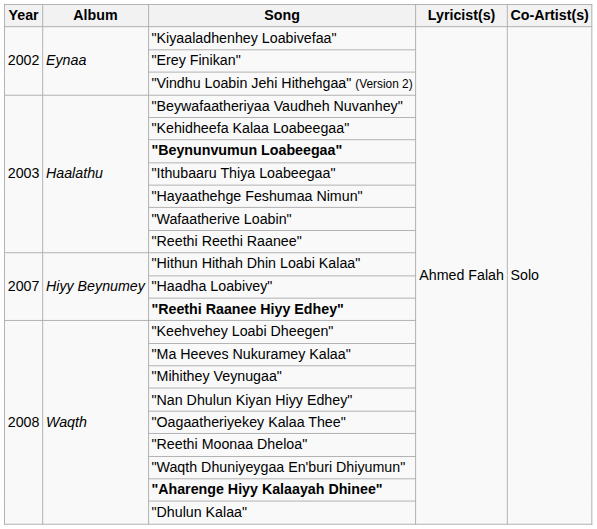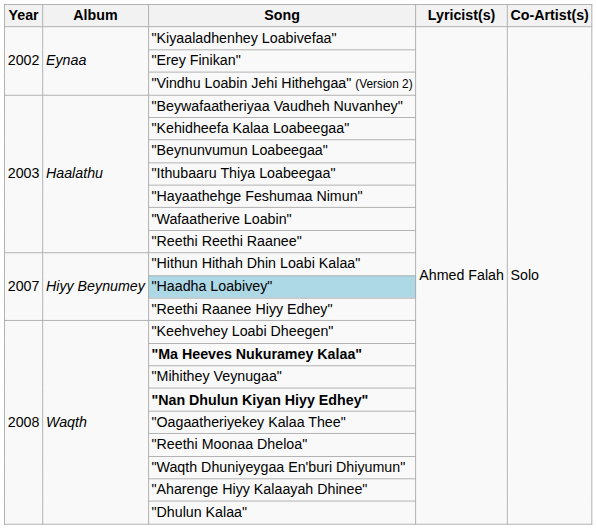(247, 151) bold -> (240, 151) normal
(212, 286) no background -> (212, 286) lightblue background
(248, 309) bold -> (242, 309) normal
(251, 354) normal -> (257, 354) bold
(252, 399) normal -> (260, 399) bold
(267, 490) bold -> (259, 490) normal
